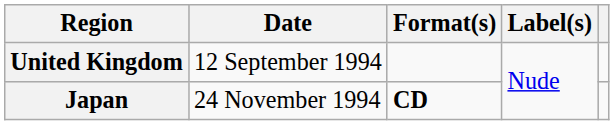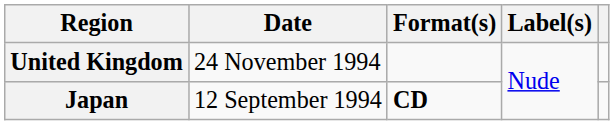(288, 61) 12 September 1994 -> (287, 61) 24 November 1994
(287, 100) 24 November 1994 -> (288, 100) 12 September 1994
